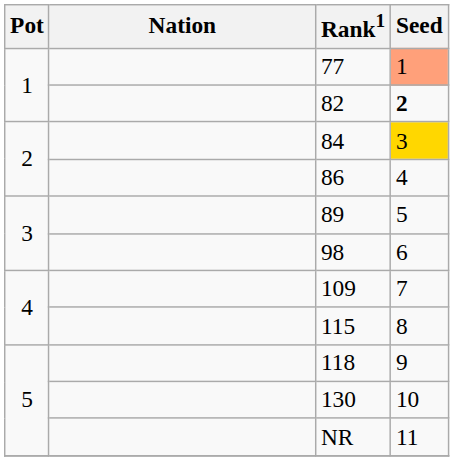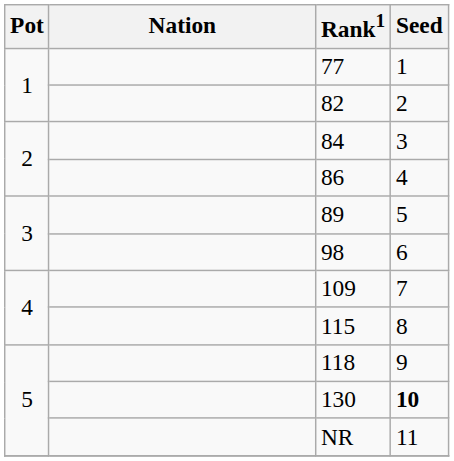(402, 66) lightsalmon background -> (402, 66) no background
(402, 103) bold -> (402, 103) normal
(402, 140) gold background -> (402, 140) no background
(408, 399) normal -> (408, 399) bold
